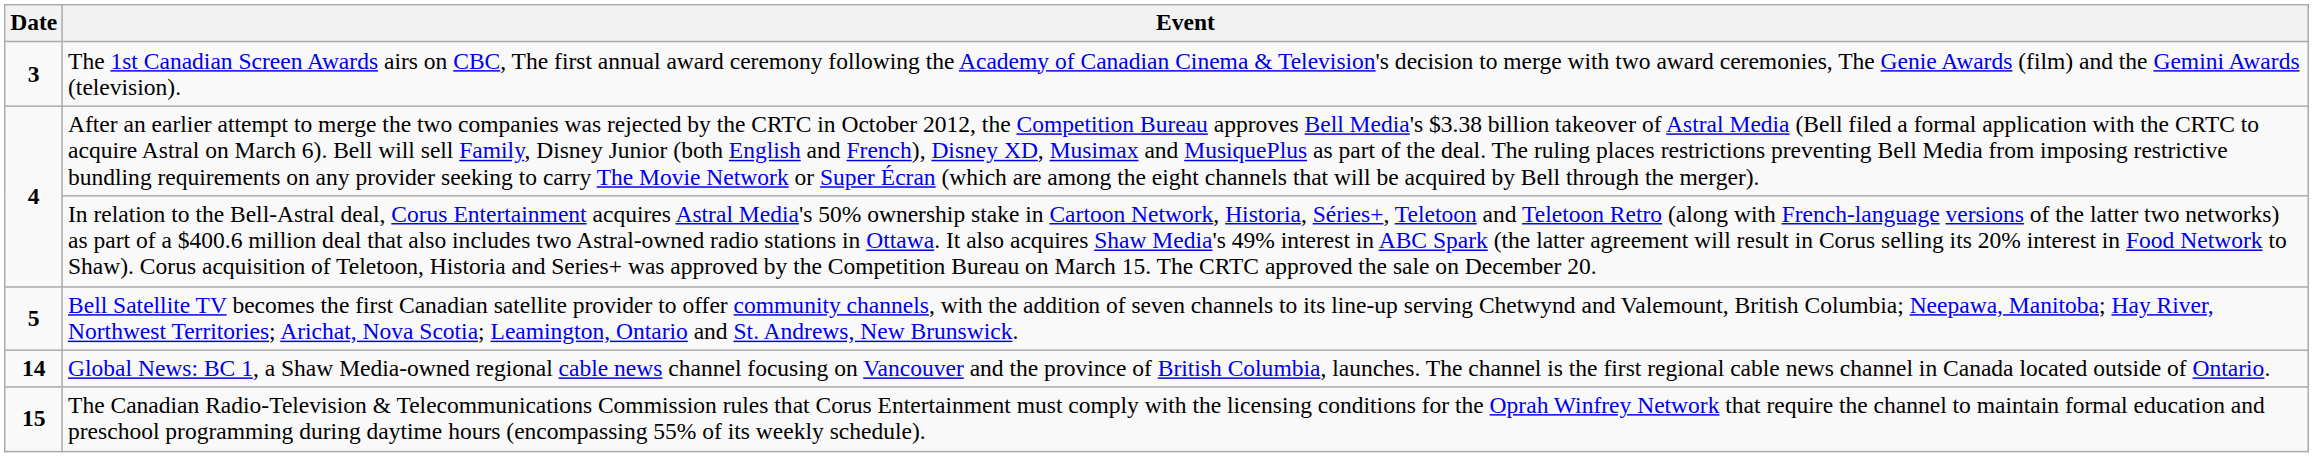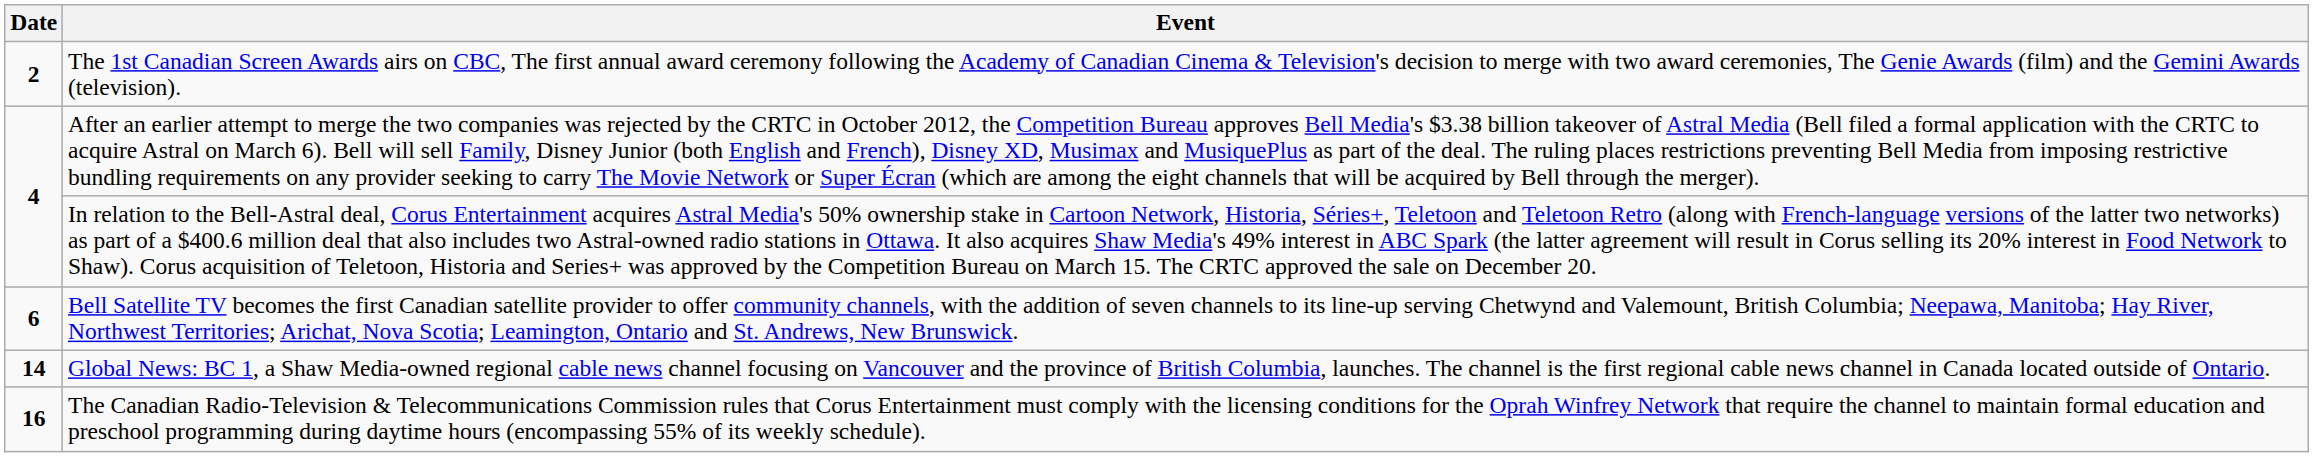(34, 73) 3 -> (34, 73) 2
(34, 317) 5 -> (34, 317) 6
(34, 418) 15 -> (34, 418) 16
